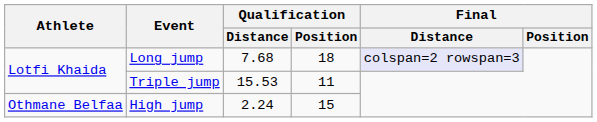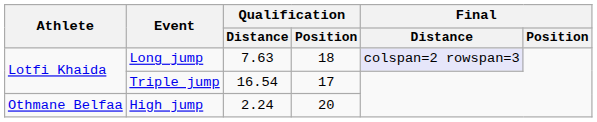(257, 59) 7.68 -> (257, 59) 7.63
(257, 82) 15.53 -> (257, 82) 16.54
(326, 82) 11 -> (326, 82) 17
(326, 105) 15 -> (326, 105) 20
